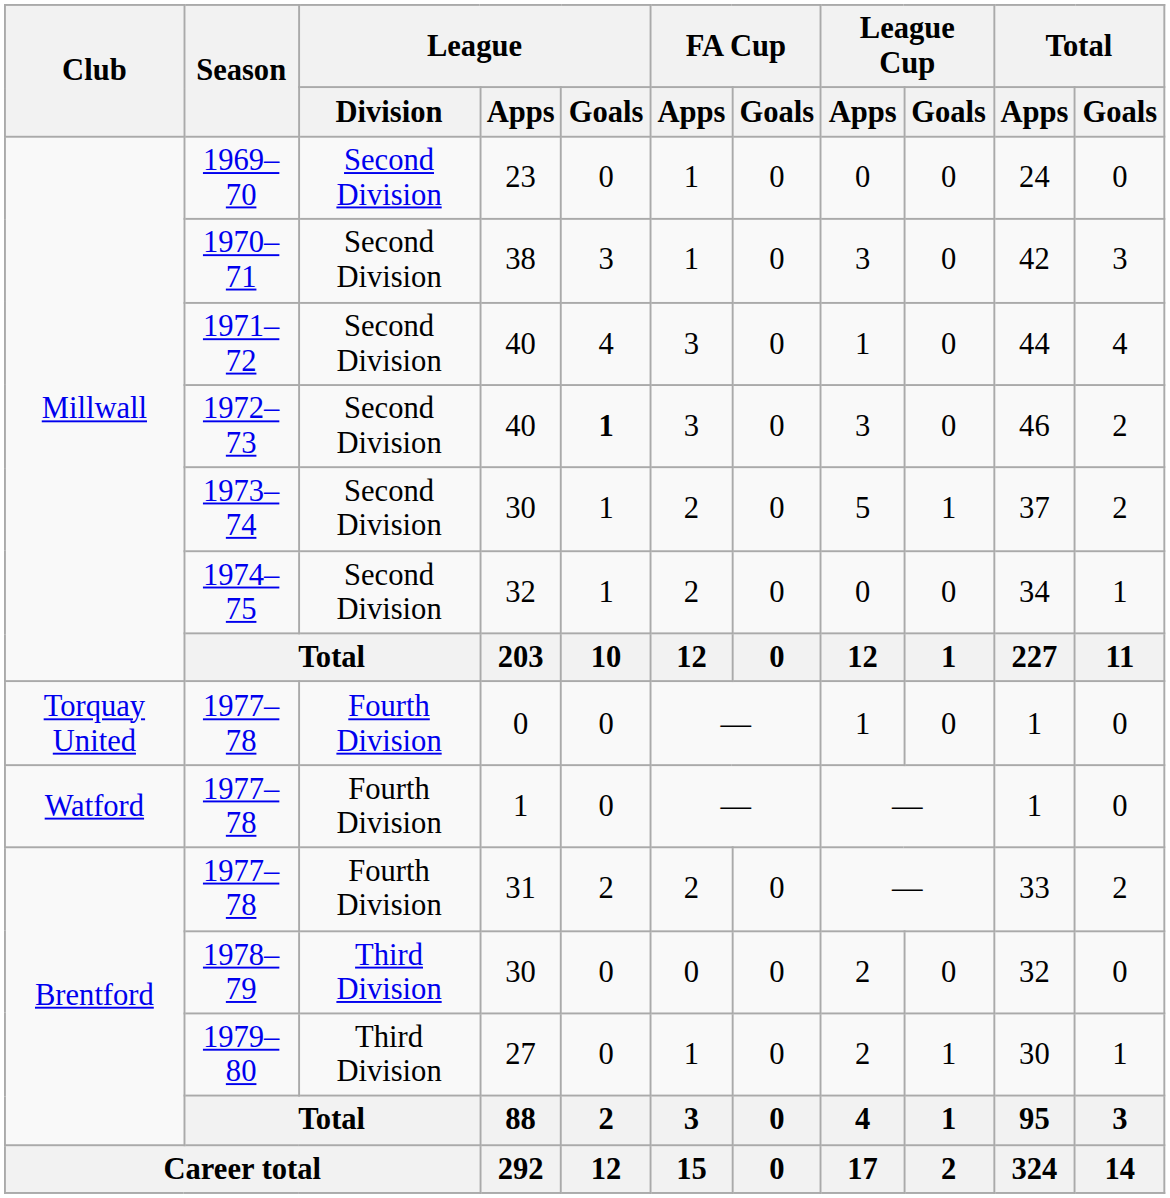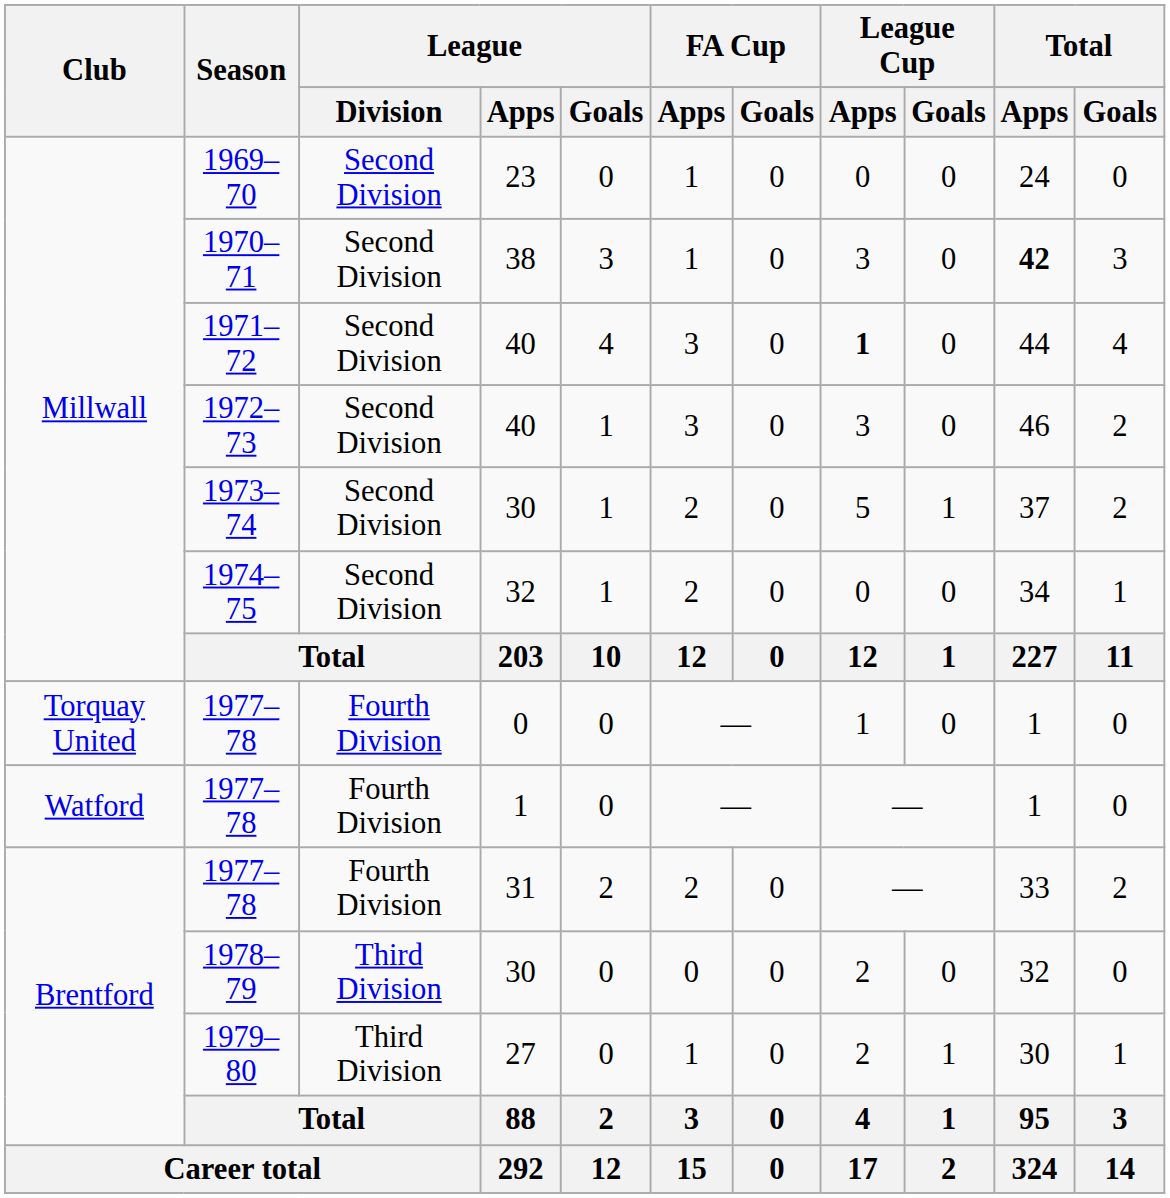(1034, 260) normal -> (1034, 260) bold
(863, 342) normal -> (863, 342) bold
(606, 425) bold -> (606, 425) normal
